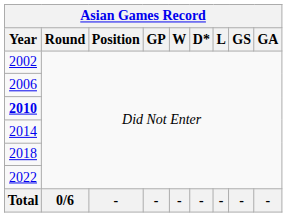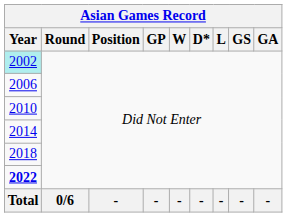(23, 62) no background -> (23, 62) paleturquoise background
(23, 108) bold -> (23, 108) normal
(23, 177) normal -> (23, 177) bold
